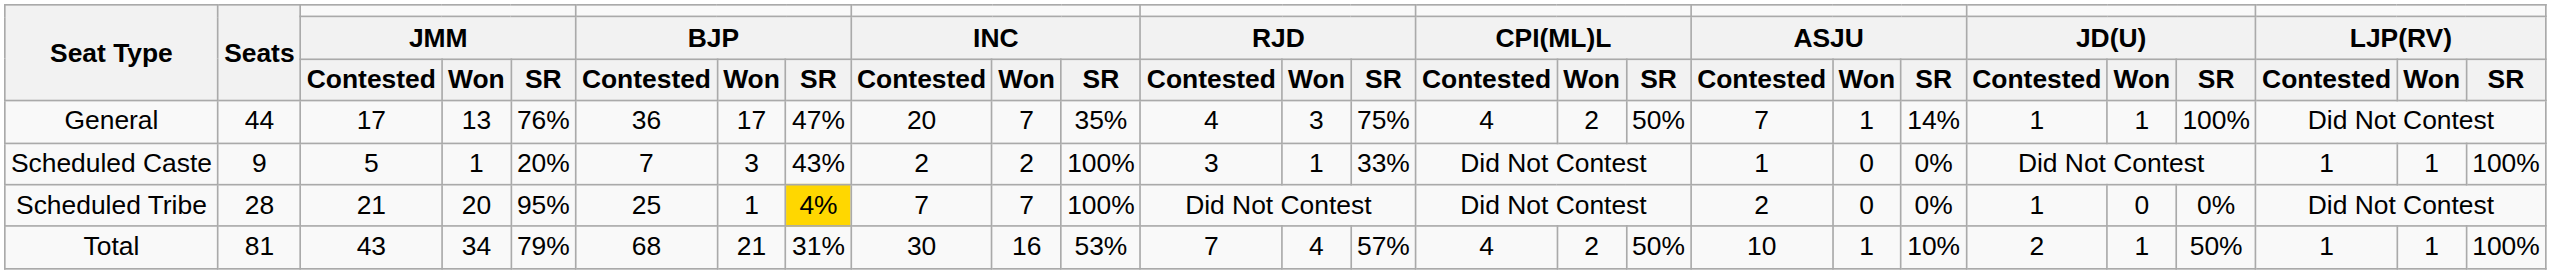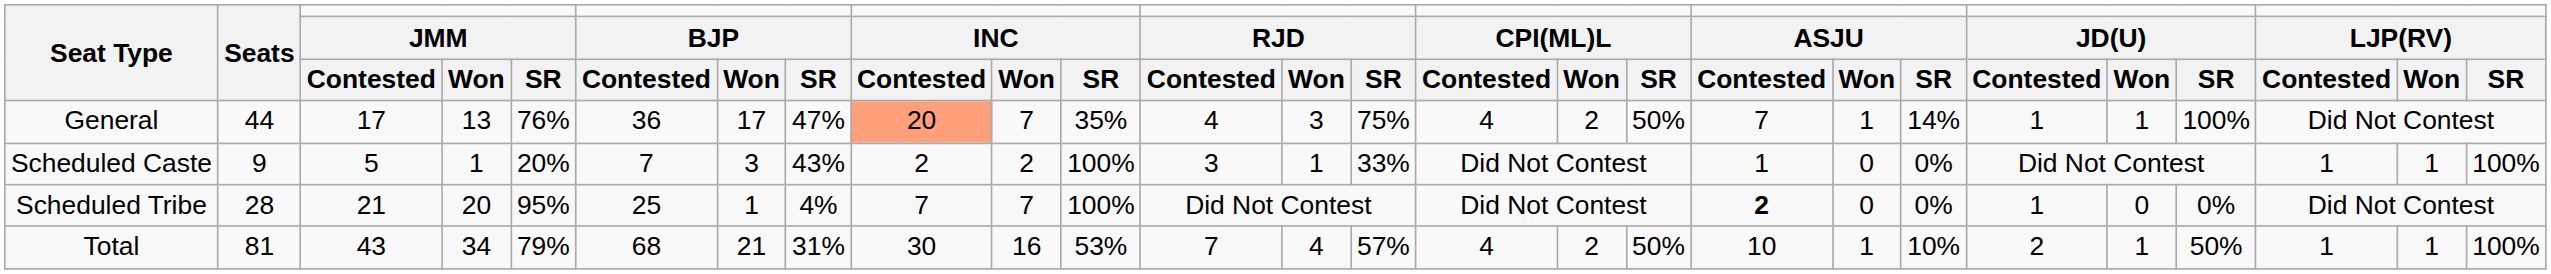(922, 121) no background -> (922, 121) lightsalmon background
(818, 205) gold background -> (818, 205) no background
(1762, 205) normal -> (1762, 205) bold
